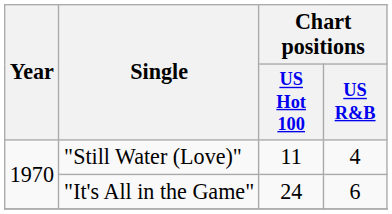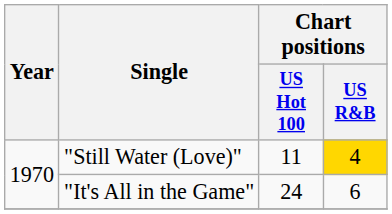(355, 156) no background -> (355, 156) gold background
